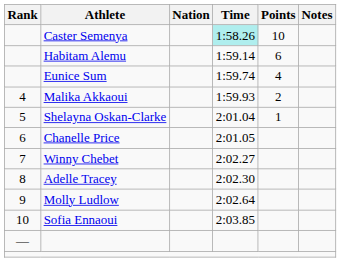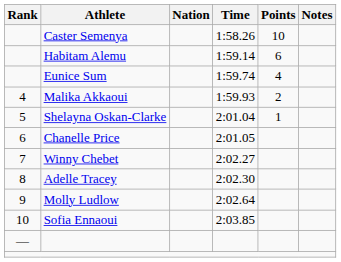(235, 35) paleturquoise background -> (235, 35) no background
